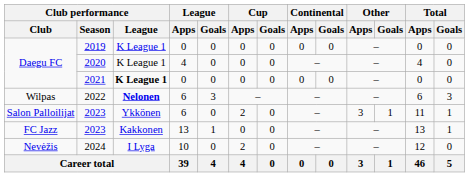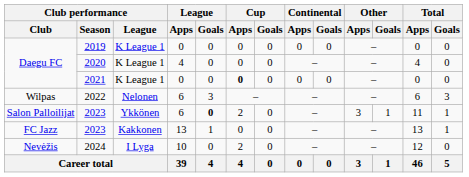(141, 79) bold -> (140, 79) normal
(243, 79) normal -> (240, 79) bold
(141, 96) bold -> (140, 96) normal
(213, 113) normal -> (211, 113) bold
